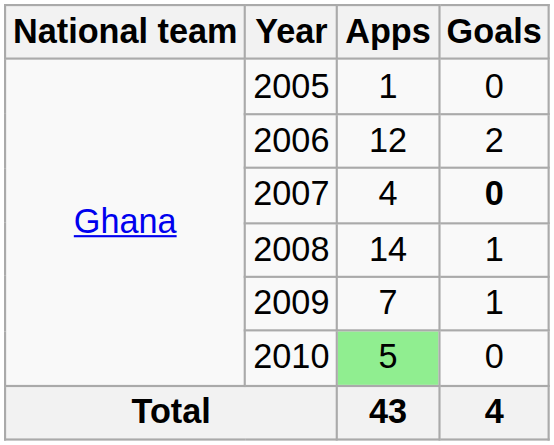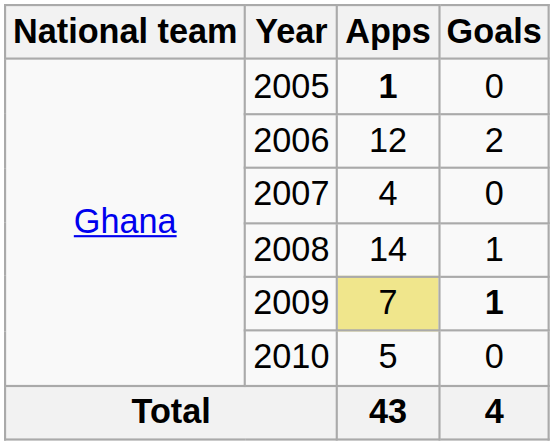(388, 85) normal -> (388, 85) bold
(494, 194) bold -> (494, 194) normal
(388, 303) no background -> (388, 303) khaki background
(494, 303) normal -> (494, 303) bold
(388, 357) lightgreen background -> (388, 357) no background
